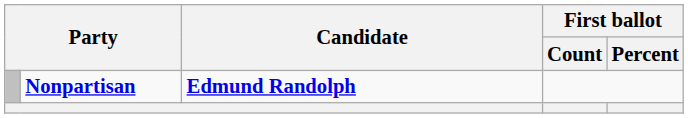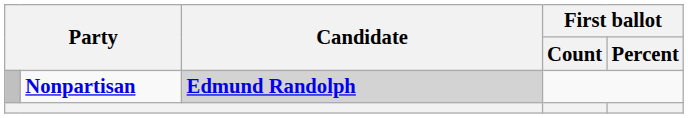(271, 86) no background -> (271, 86) lightgrey background
